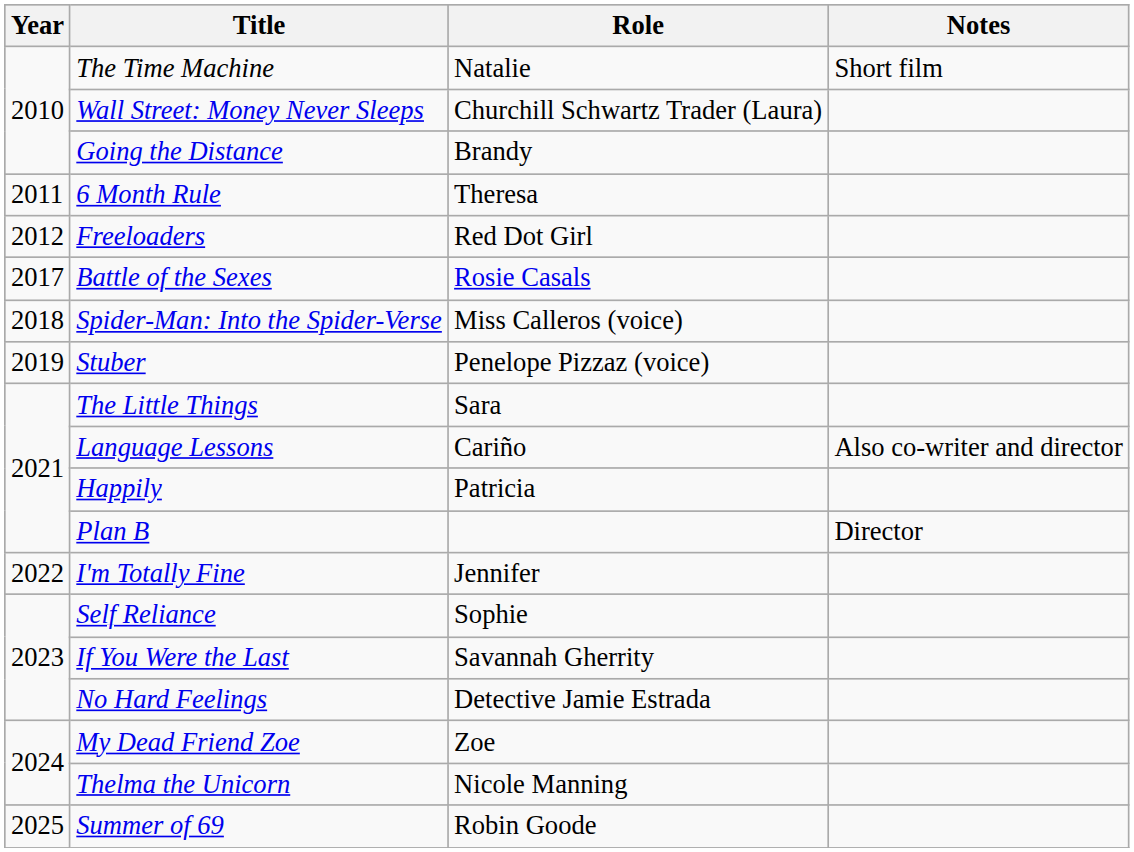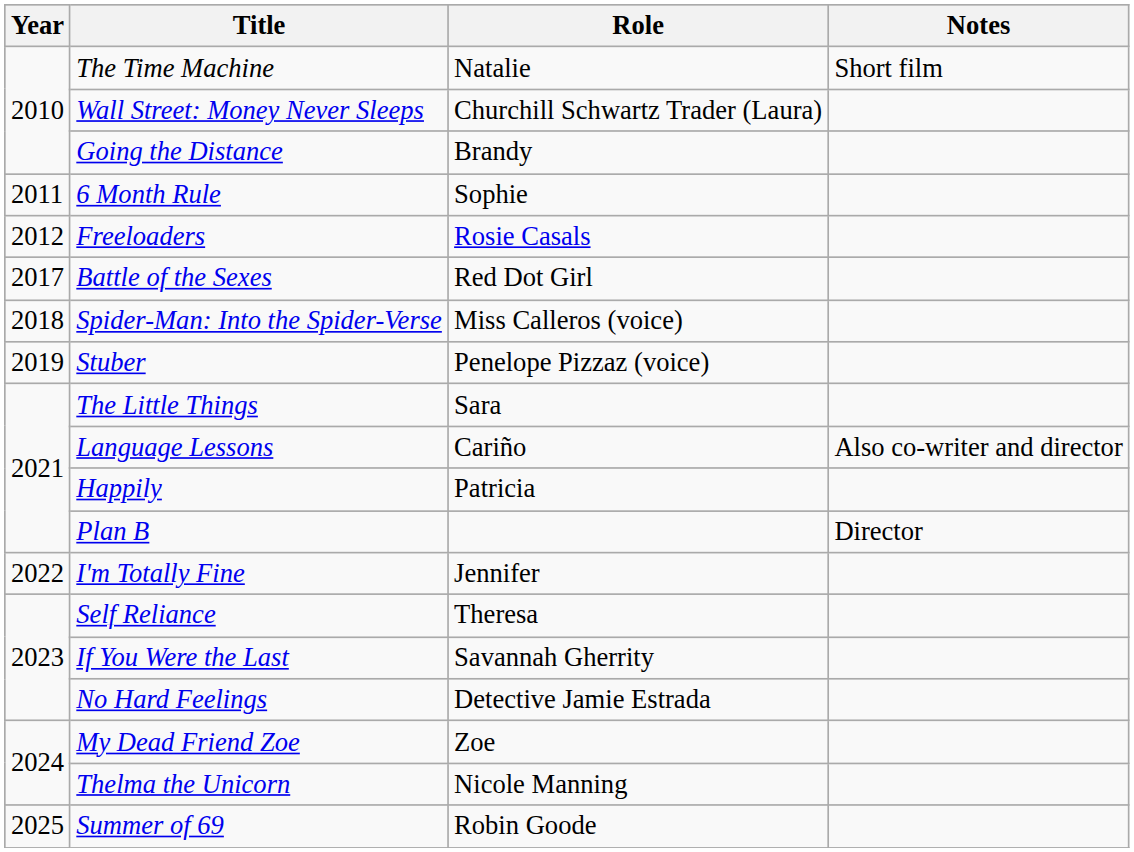(496, 194) Theresa -> (491, 194) Sophie
(523, 236) Red Dot Girl -> (522, 236) Rosie Casals
(522, 278) Rosie Casals -> (523, 278) Red Dot Girl
(491, 615) Sophie -> (496, 615) Theresa
